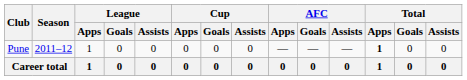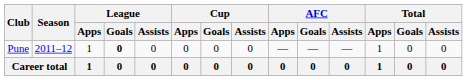(119, 49) normal -> (119, 49) bold
(380, 49) bold -> (380, 49) normal
